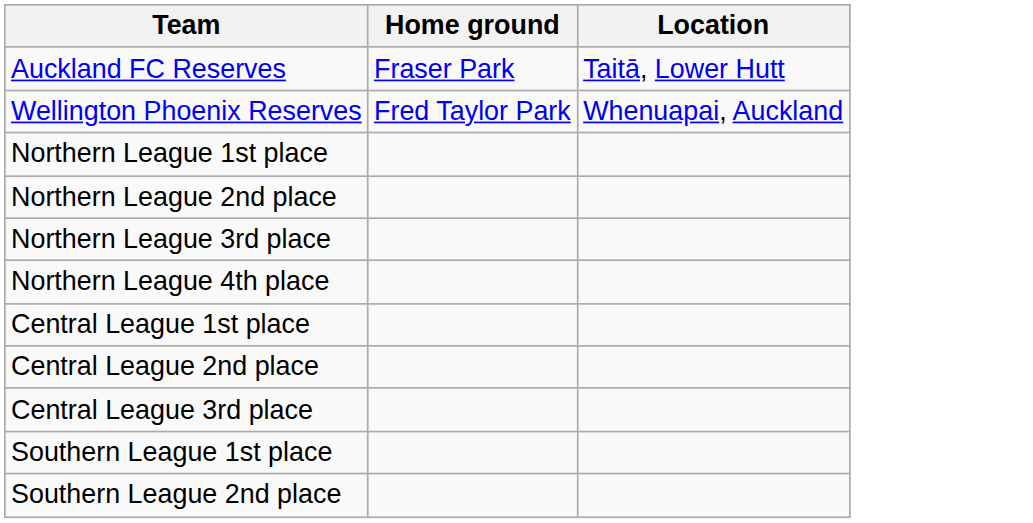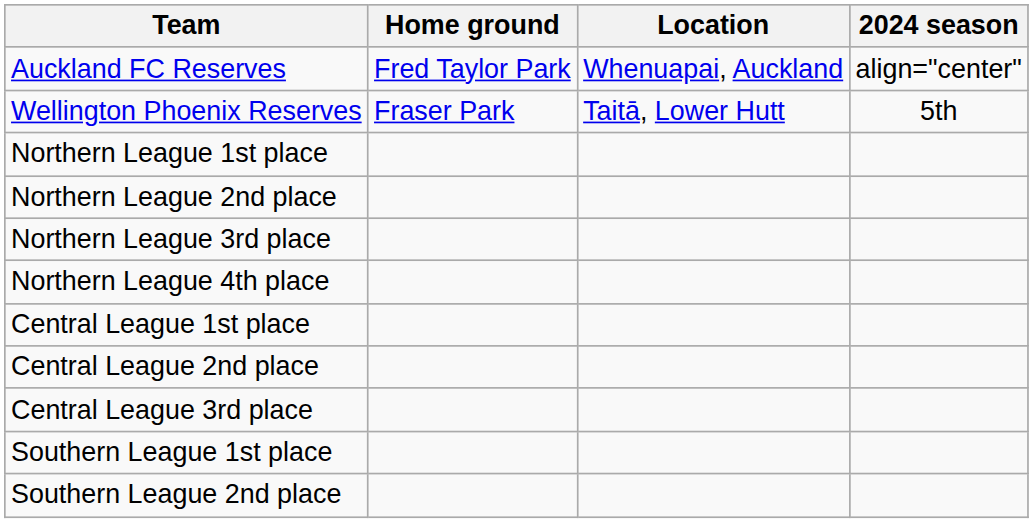+ column: (939, 25)
(444, 68) Fraser Park -> (472, 68) Fred Taylor Park
(684, 68) Taitā, Lower Hutt -> (713, 68) Whenuapai, Auckland
(472, 111) Fred Taylor Park -> (444, 111) Fraser Park
(713, 111) Whenuapai, Auckland -> (684, 111) Taitā, Lower Hutt
